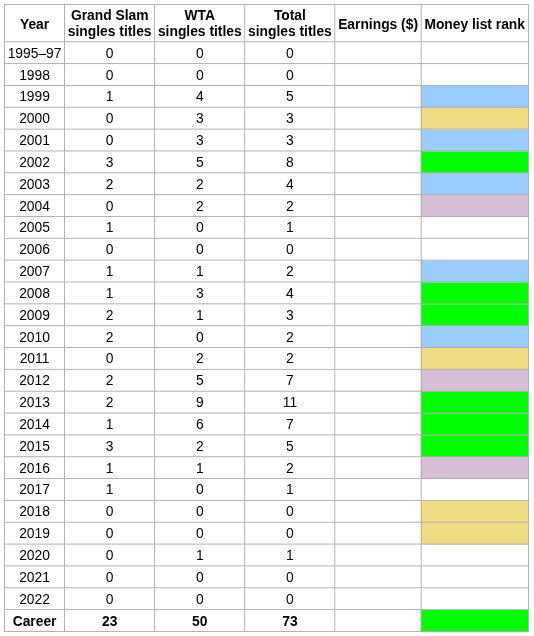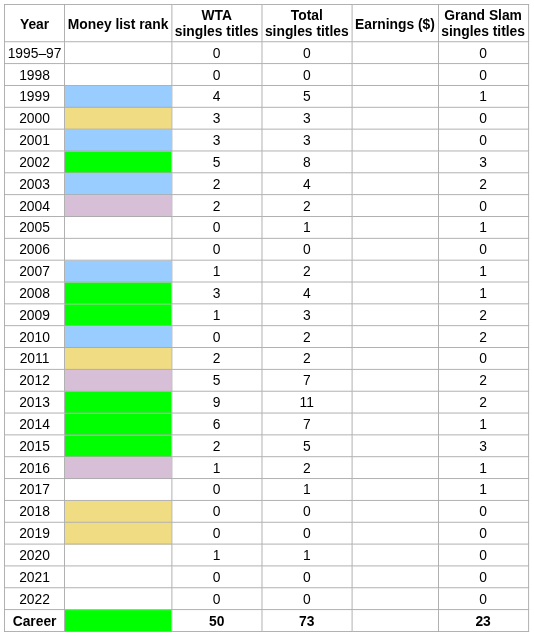columns swapped: (110, 23) <-> (475, 23)
